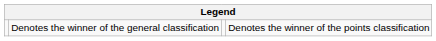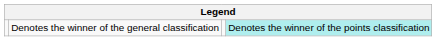(329, 28) no background -> (329, 28) paleturquoise background
